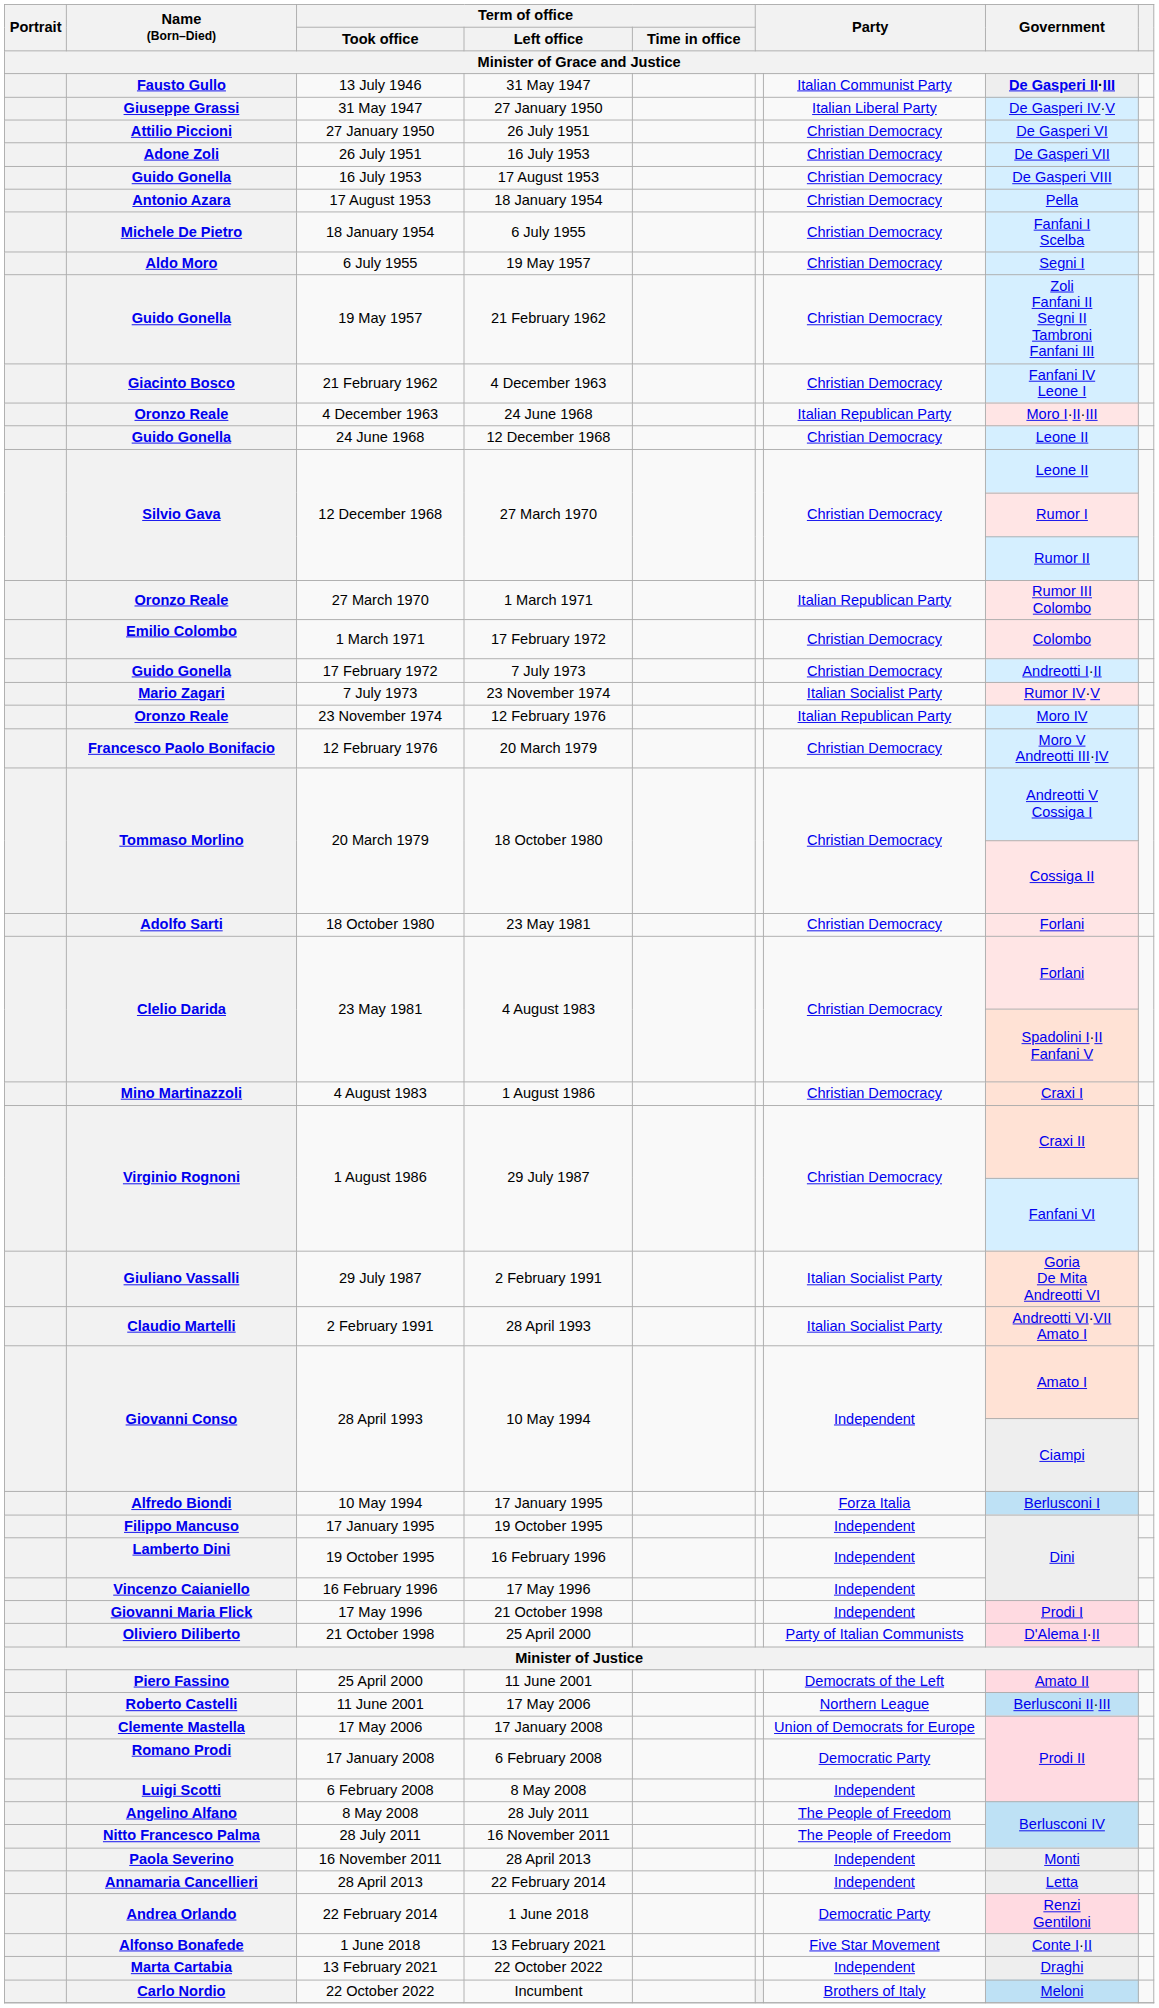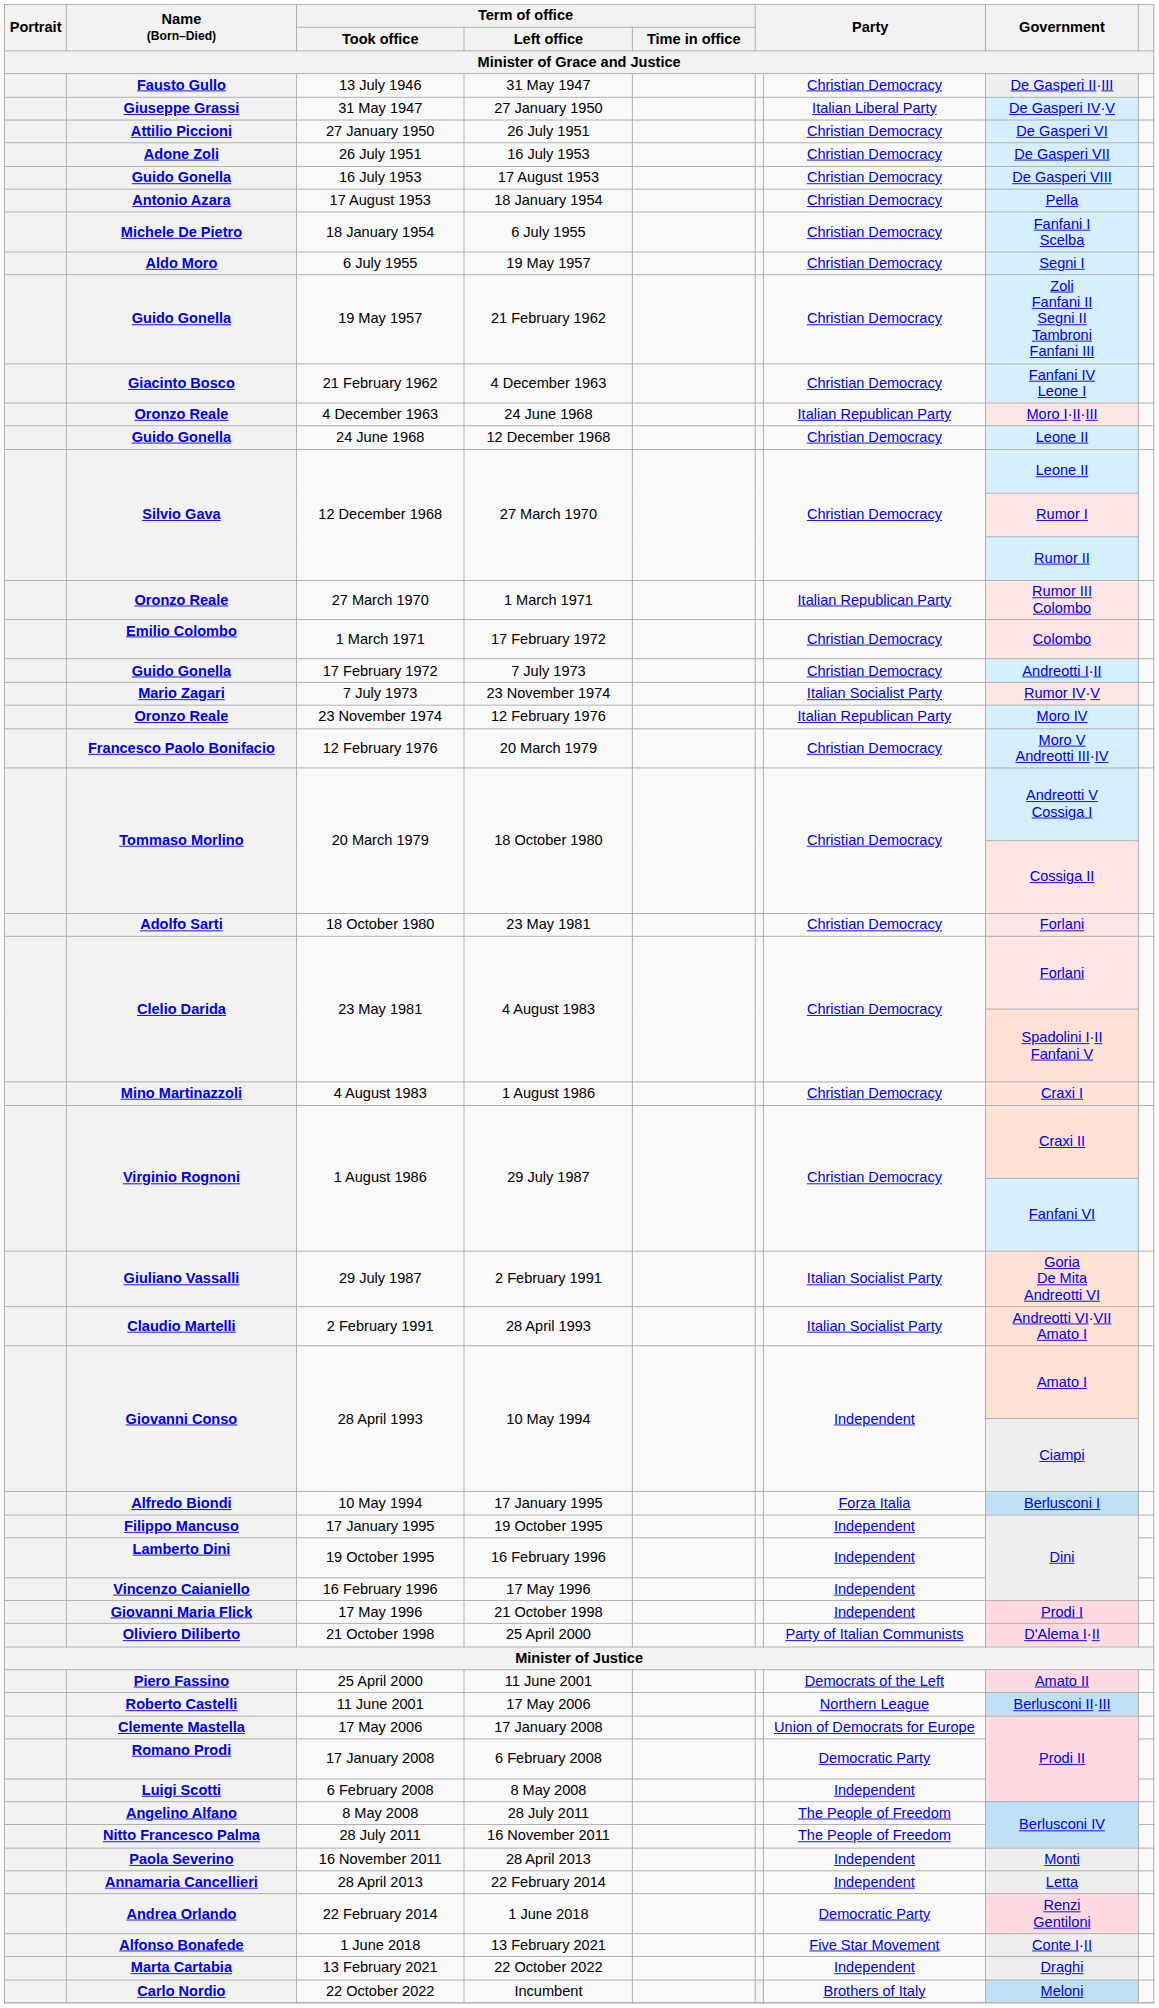(874, 85) Italian Communist Party -> (874, 85) Christian Democracy
(1062, 85) bold -> (1062, 85) normal
